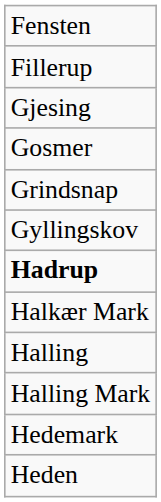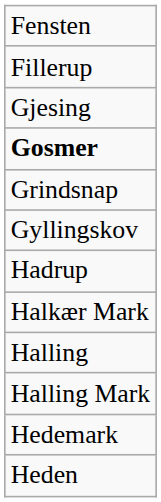(52, 148) normal -> (54, 148) bold
(54, 270) bold -> (49, 270) normal
